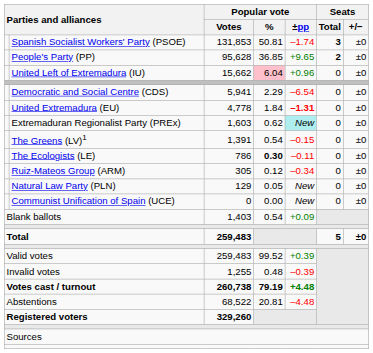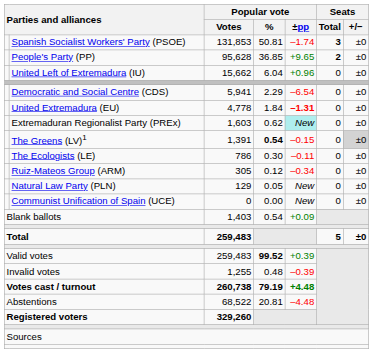(273, 73) pink background -> (273, 73) no background
(273, 139) normal -> (273, 139) bold
(361, 139) no background -> (361, 139) lightgrey background
(273, 156) bold -> (273, 156) normal
(271, 256) normal -> (271, 256) bold
